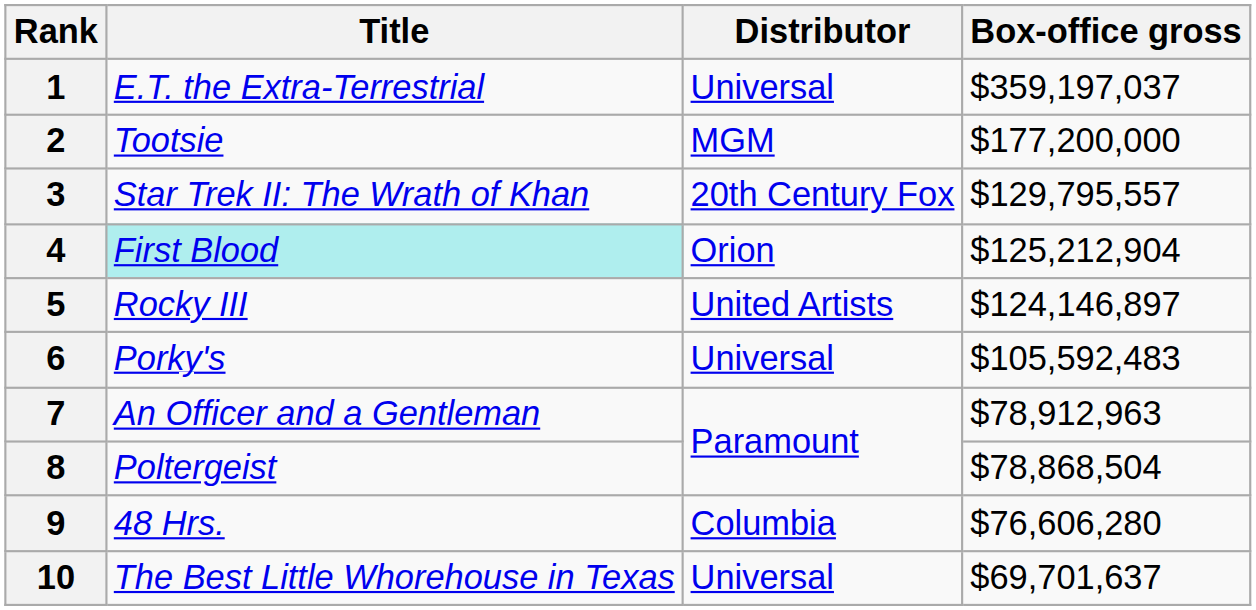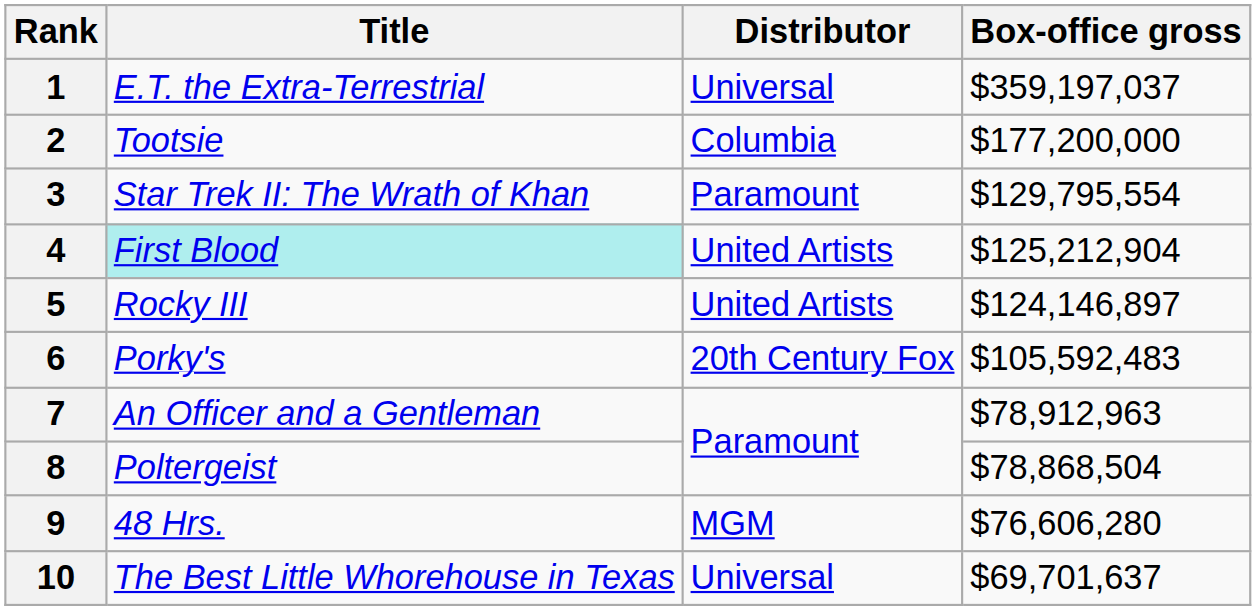(733, 140) MGM -> (763, 140) Columbia
(823, 195) 20th Century Fox -> (775, 195) Paramount
(1076, 195) $129,795,557 -> (1076, 195) $129,795,554
(733, 250) Orion -> (792, 250) United Artists
(762, 359) Universal -> (823, 359) 20th Century Fox
(763, 522) Columbia -> (733, 522) MGM
